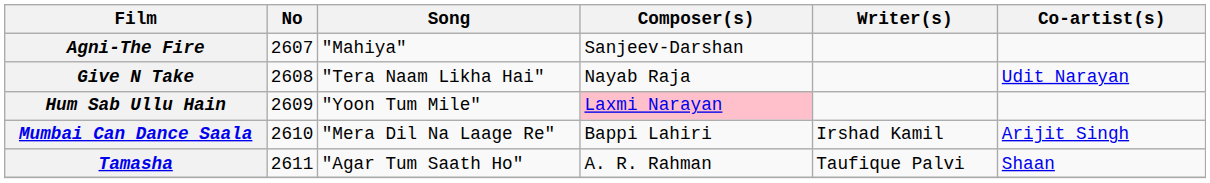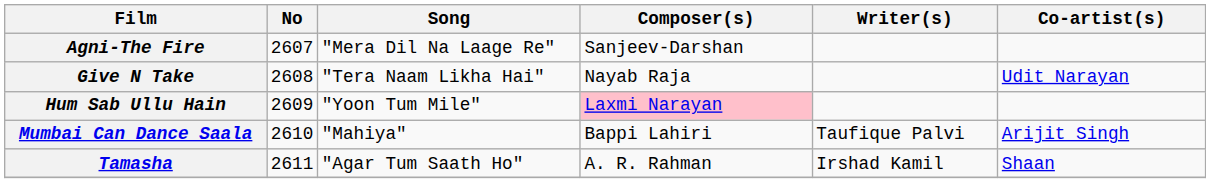(364, 48) "Mahiya" -> (438, 48) "Mera Dil Na Laage Re"
(438, 134) "Mera Dil Na Laage Re" -> (364, 134) "Mahiya"
(880, 134) Irshad Kamil -> (890, 134) Taufique Palvi
(890, 163) Taufique Palvi -> (880, 163) Irshad Kamil
